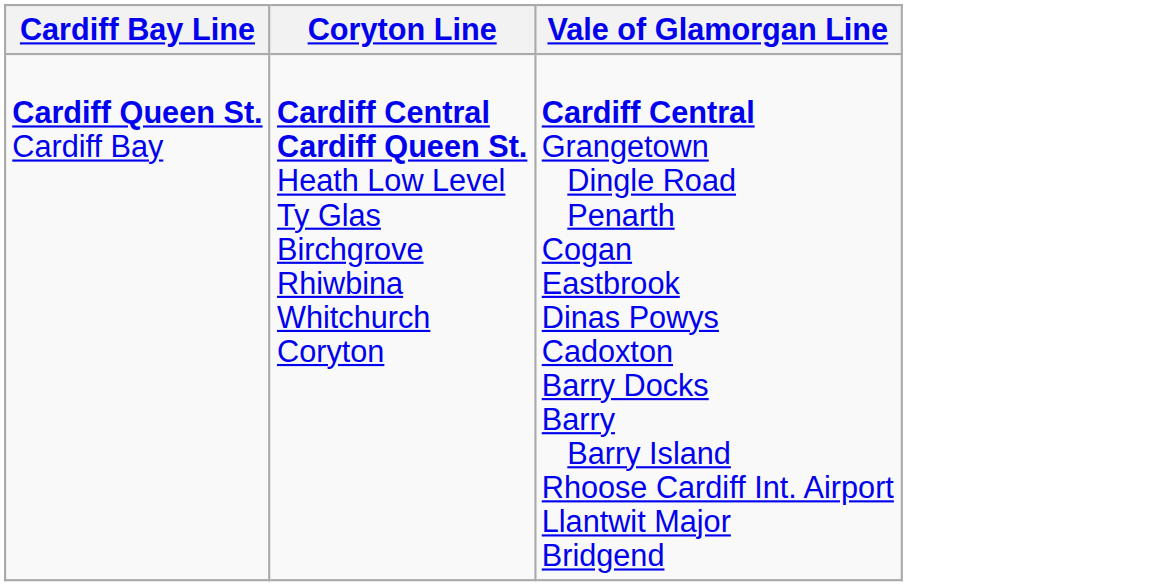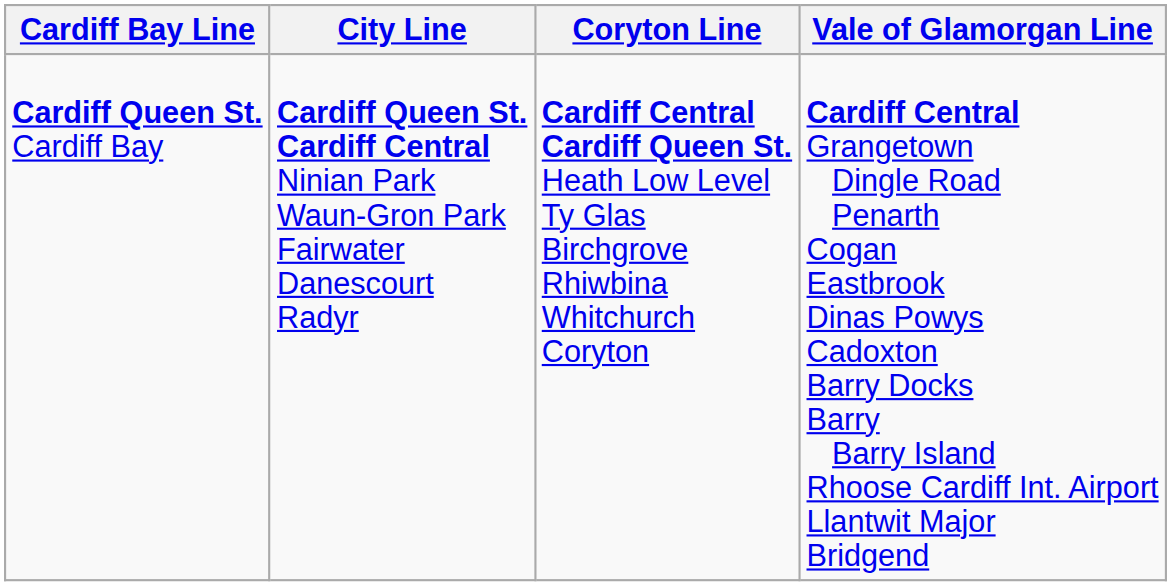+ column: (402, 30)
